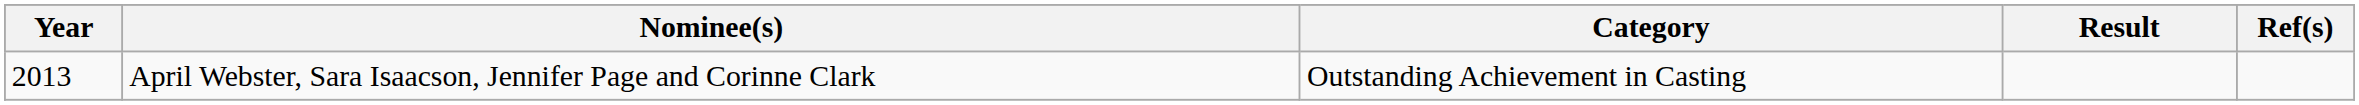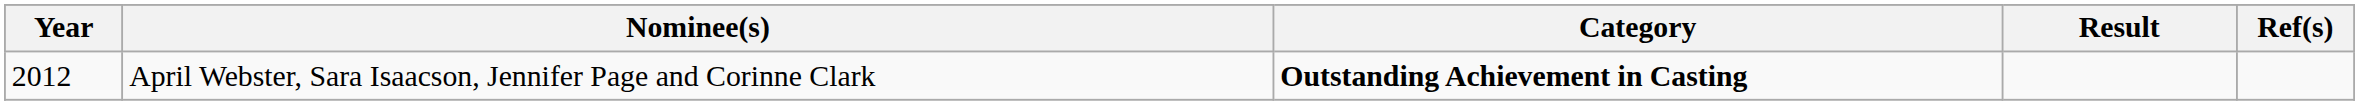(42, 75) 2013 -> (42, 75) 2012
(1527, 75) normal -> (1514, 75) bold
